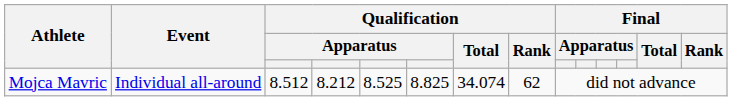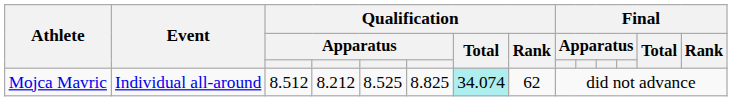(481, 82) no background -> (481, 82) paleturquoise background
